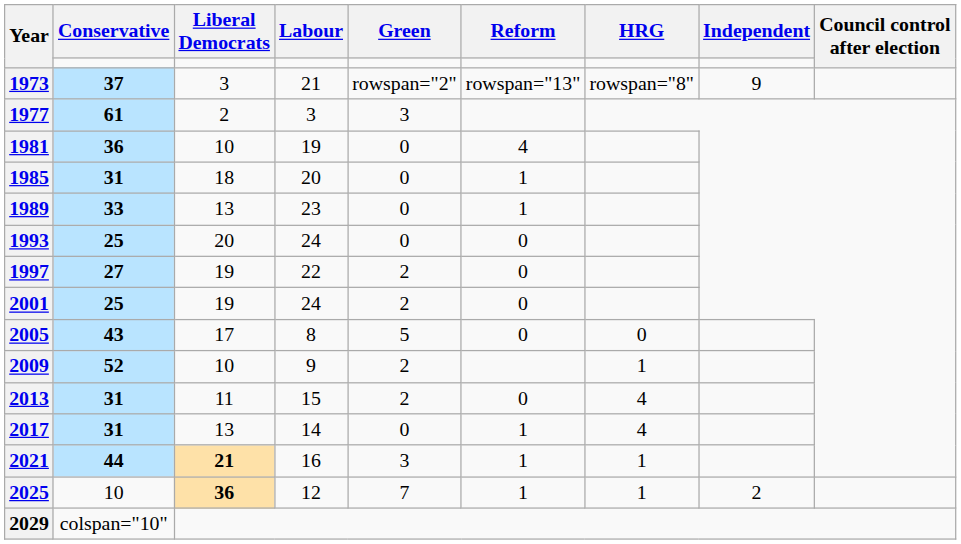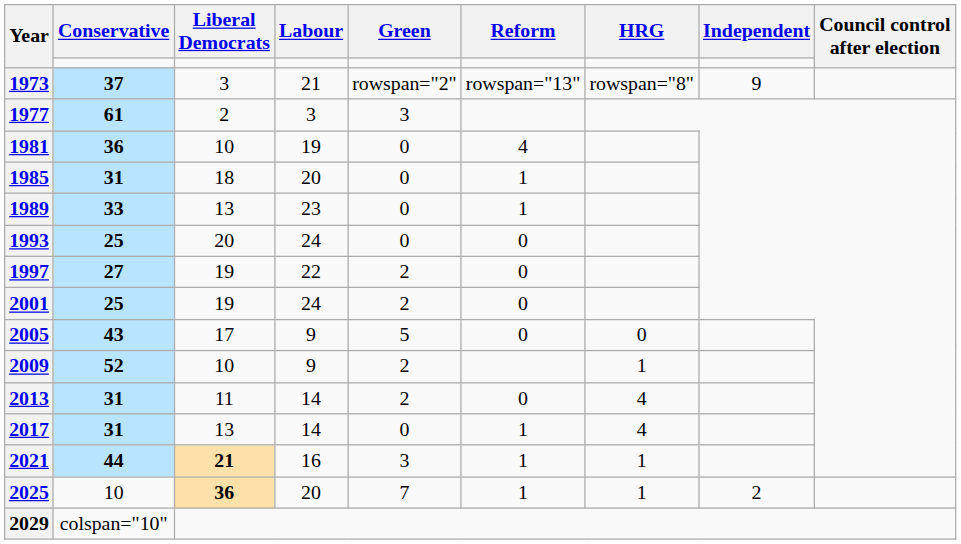(311, 334) 8 -> (311, 334) 9
(311, 397) 15 -> (311, 397) 14
(311, 492) 12 -> (311, 492) 20
